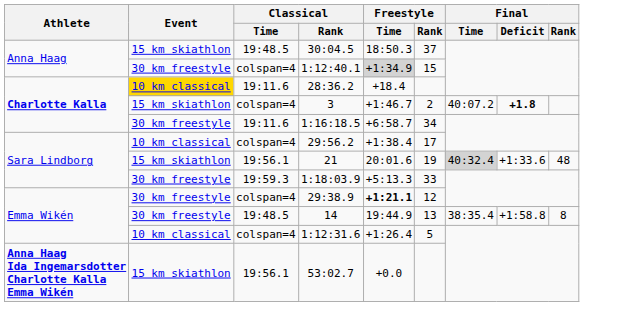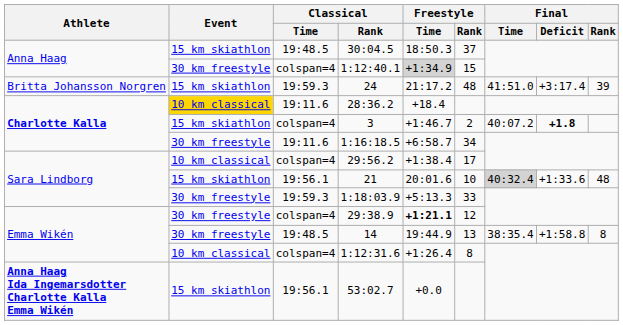+ row: (370, 86)
(430, 160) 19 -> (470, 179) 10
(430, 234) 5 -> (470, 252) 8
